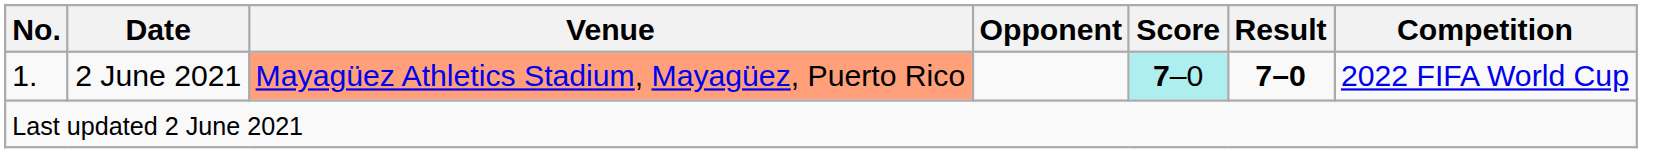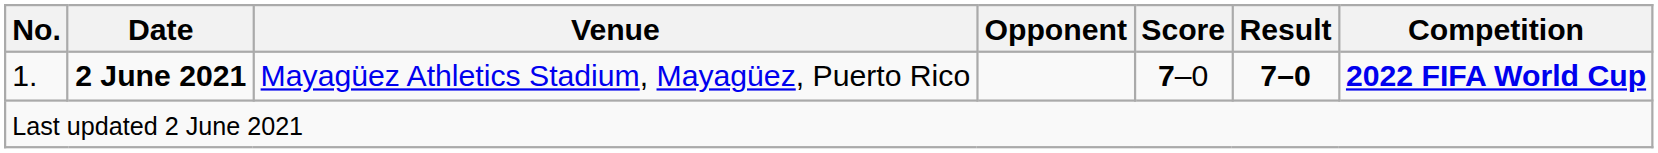(158, 76) normal -> (161, 76) bold
(610, 76) lightsalmon background -> (615, 76) no background
(1178, 76) paleturquoise background -> (1183, 76) no background
(1485, 76) normal -> (1496, 76) bold
